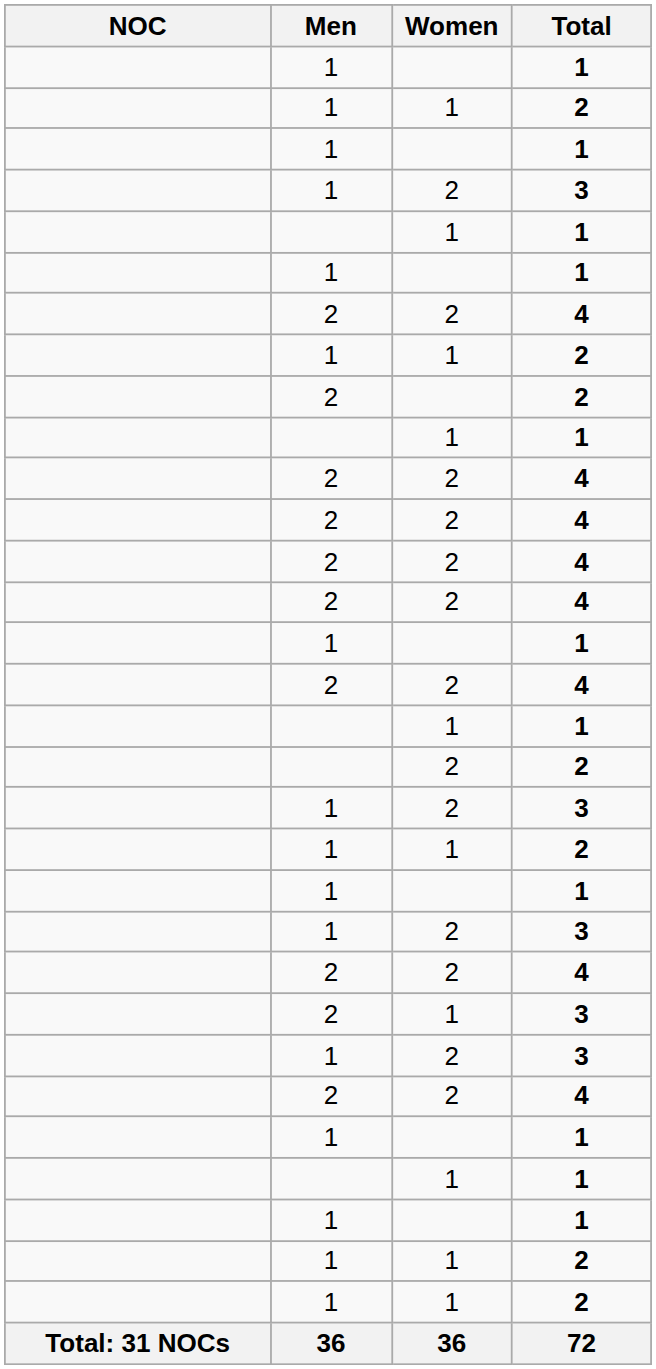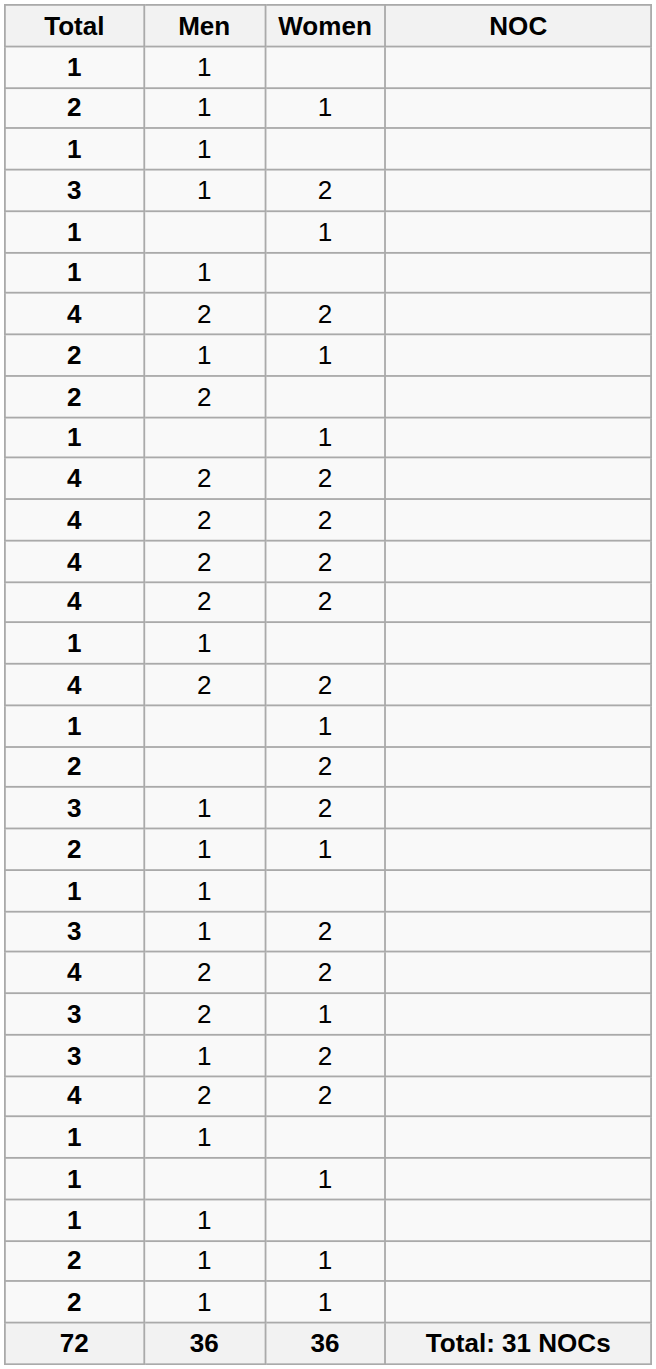columns swapped: (138, 26) <-> (582, 26)
